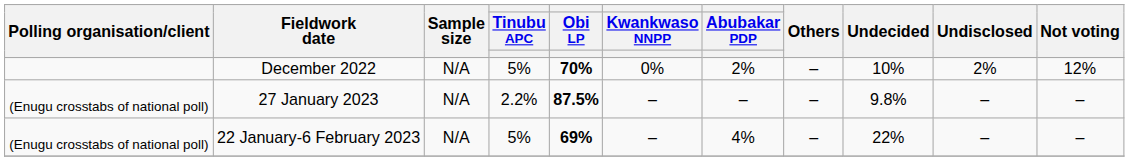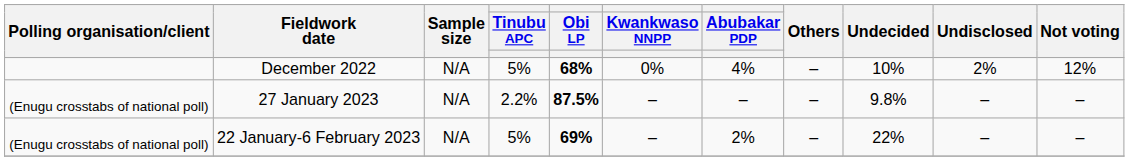(576, 69) 70% -> (576, 69) 68%
(743, 69) 2% -> (743, 69) 4%
(743, 137) 4% -> (743, 137) 2%
